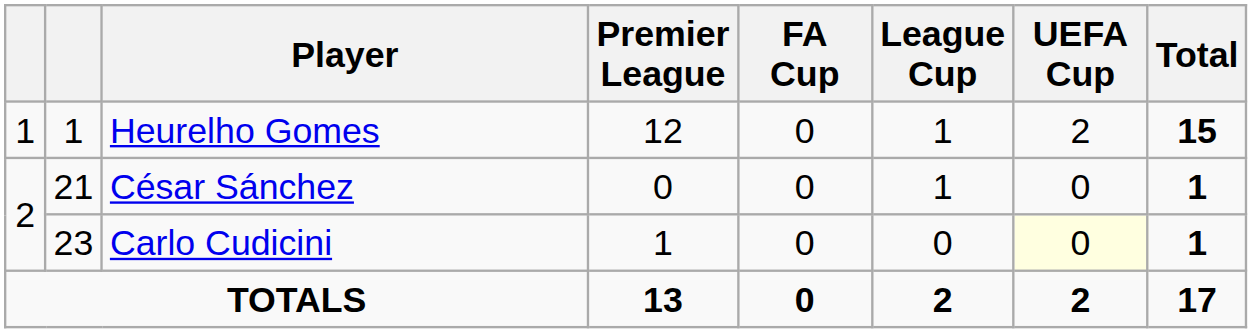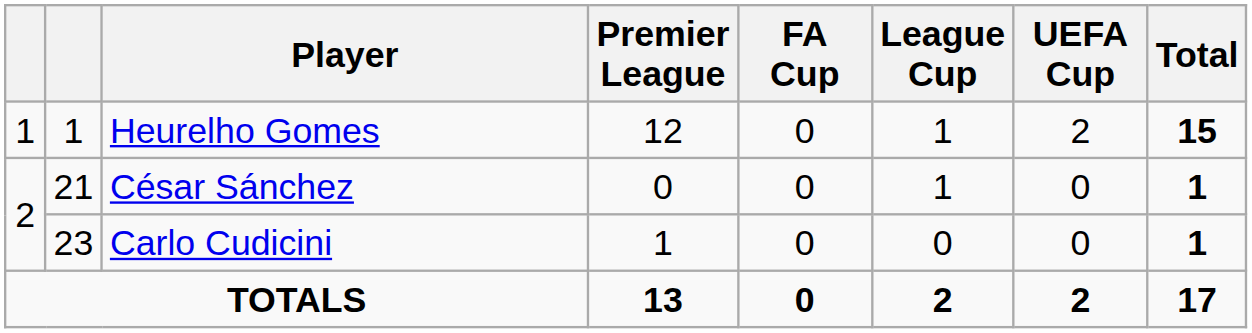(1080, 243) lightyellow background -> (1080, 243) no background
